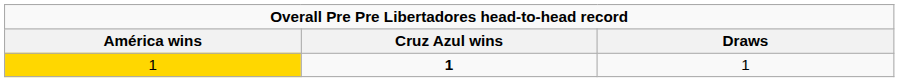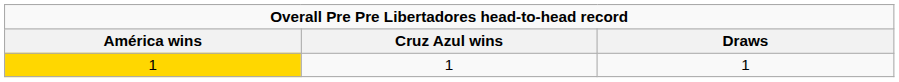(449, 65) bold -> (449, 65) normal
